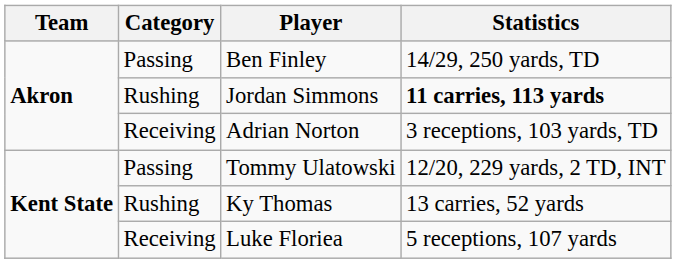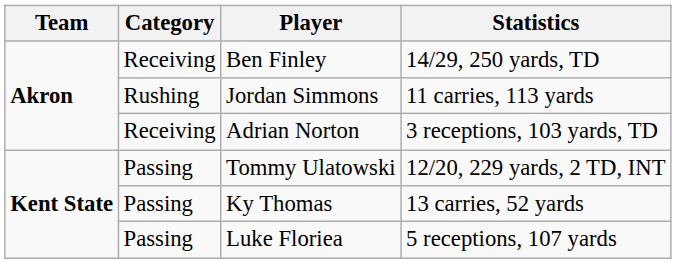(158, 59) Passing -> (170, 59) Receiving
(505, 95) bold -> (500, 95) normal
(161, 203) Rushing -> (158, 203) Passing
(170, 239) Receiving -> (158, 239) Passing
